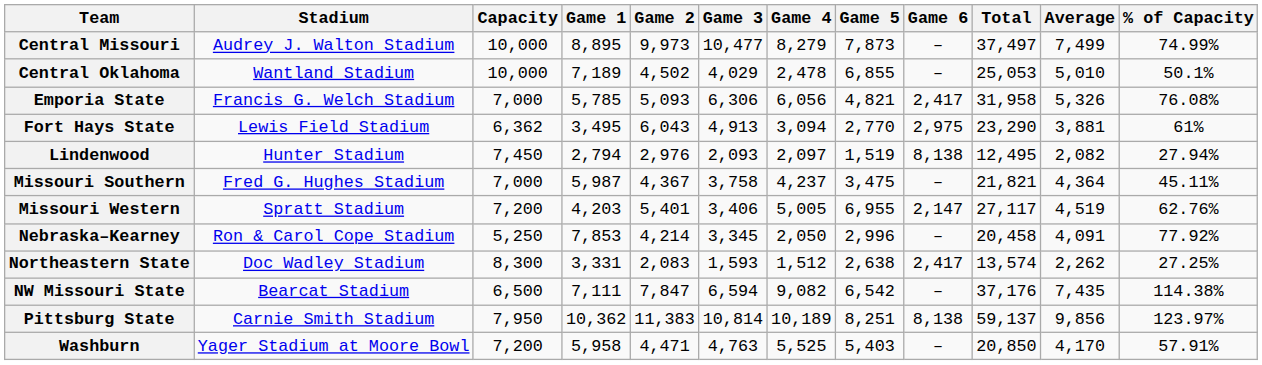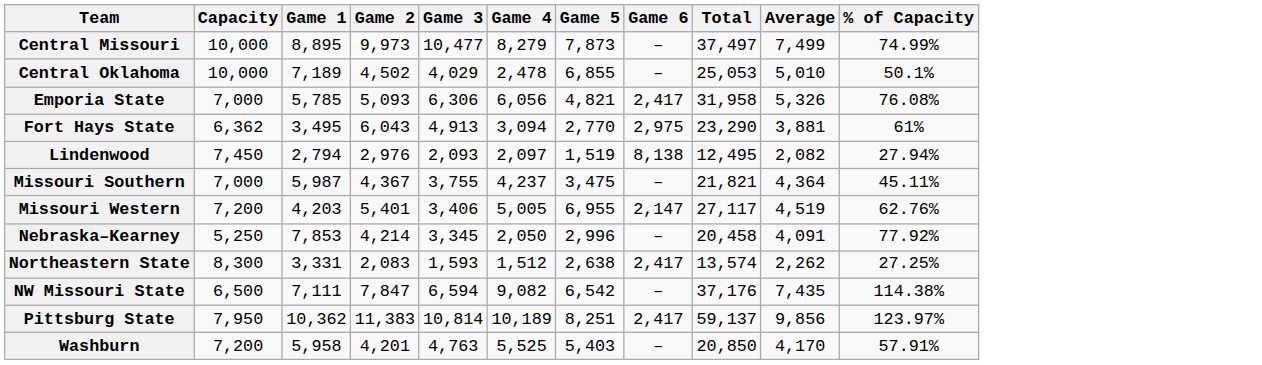- column: (334, 18)
(733, 182) 3,758 -> (453, 182) 3,755
(938, 319) 8,138 -> (658, 319) 2,417
(665, 346) 4,471 -> (385, 346) 4,201
